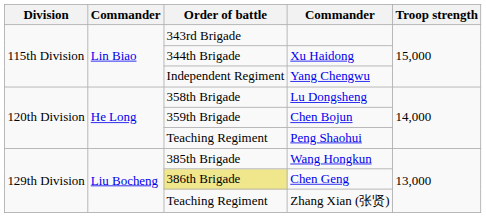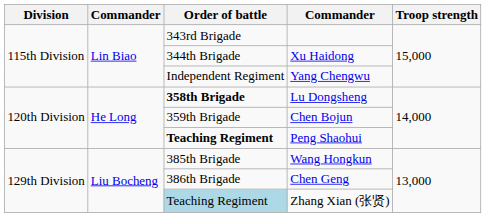(203, 96) normal -> (206, 96) bold
(217, 138) normal -> (220, 138) bold
(203, 179) khaki background -> (203, 179) no background
(217, 200) no background -> (217, 200) lightblue background
